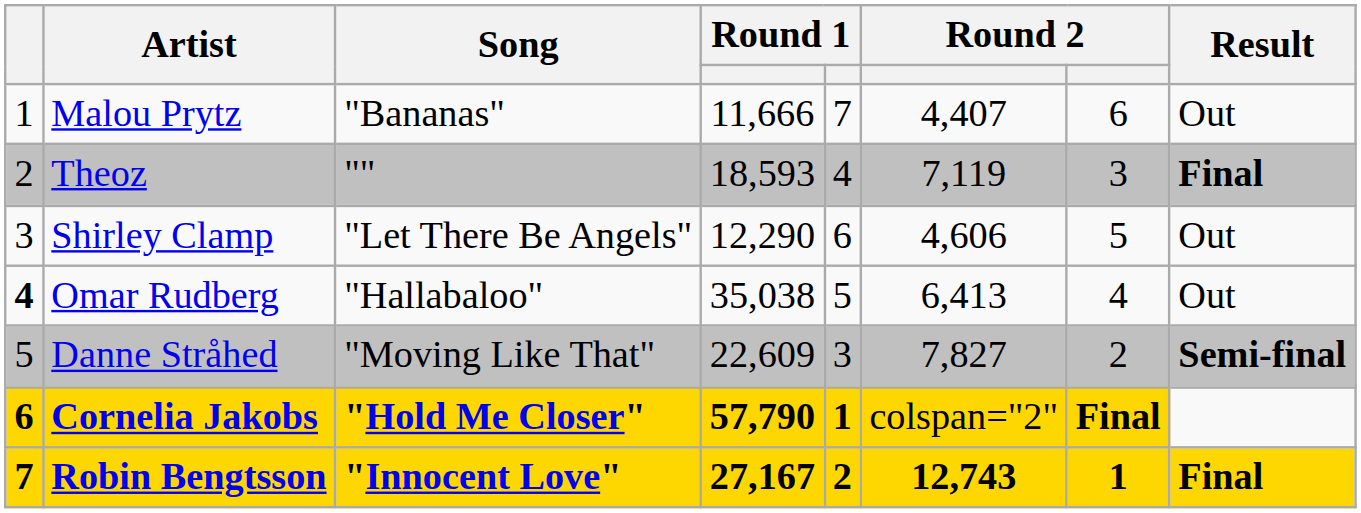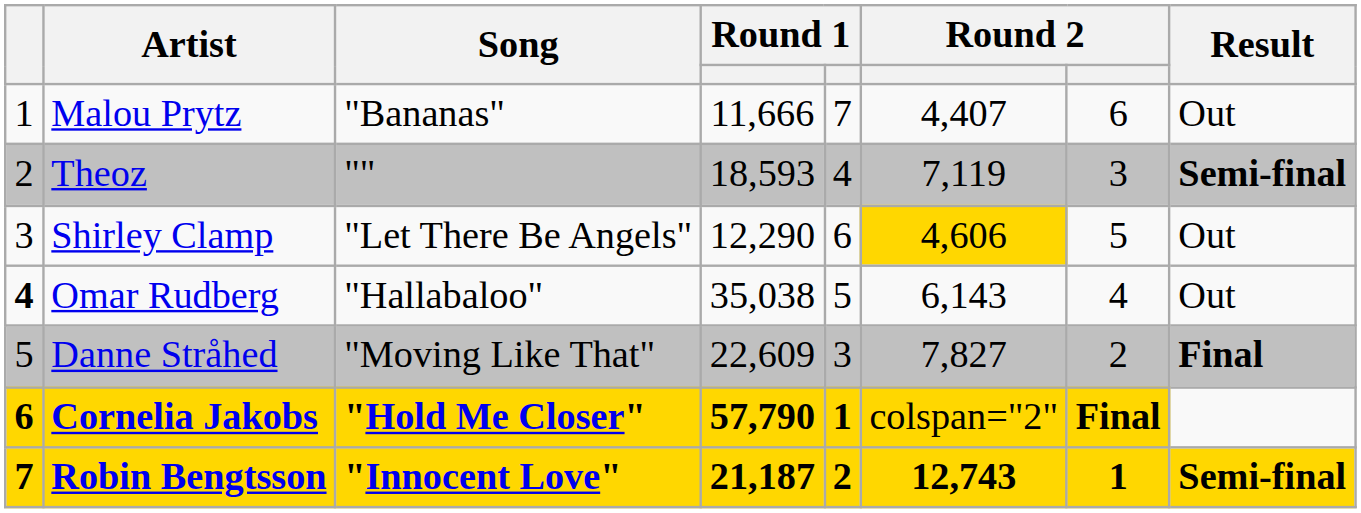(1221, 173) Final -> (1262, 173) Semi-final
(964, 234) no background -> (964, 234) gold background
(964, 295) 6,413 -> (964, 295) 6,143
(1262, 355) Semi-final -> (1221, 355) Final
(762, 476) 27,167 -> (762, 476) 21,187
(1221, 476) Final -> (1262, 476) Semi-final
